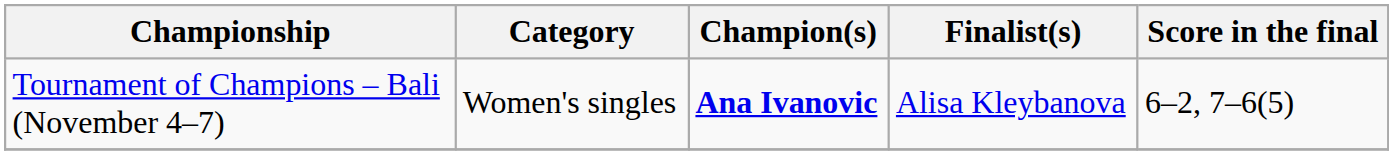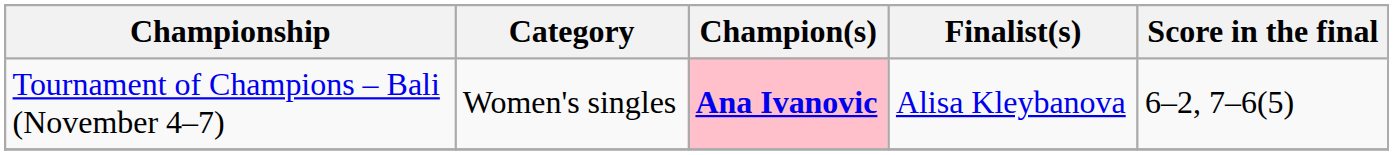(786, 102) no background -> (786, 102) pink background
